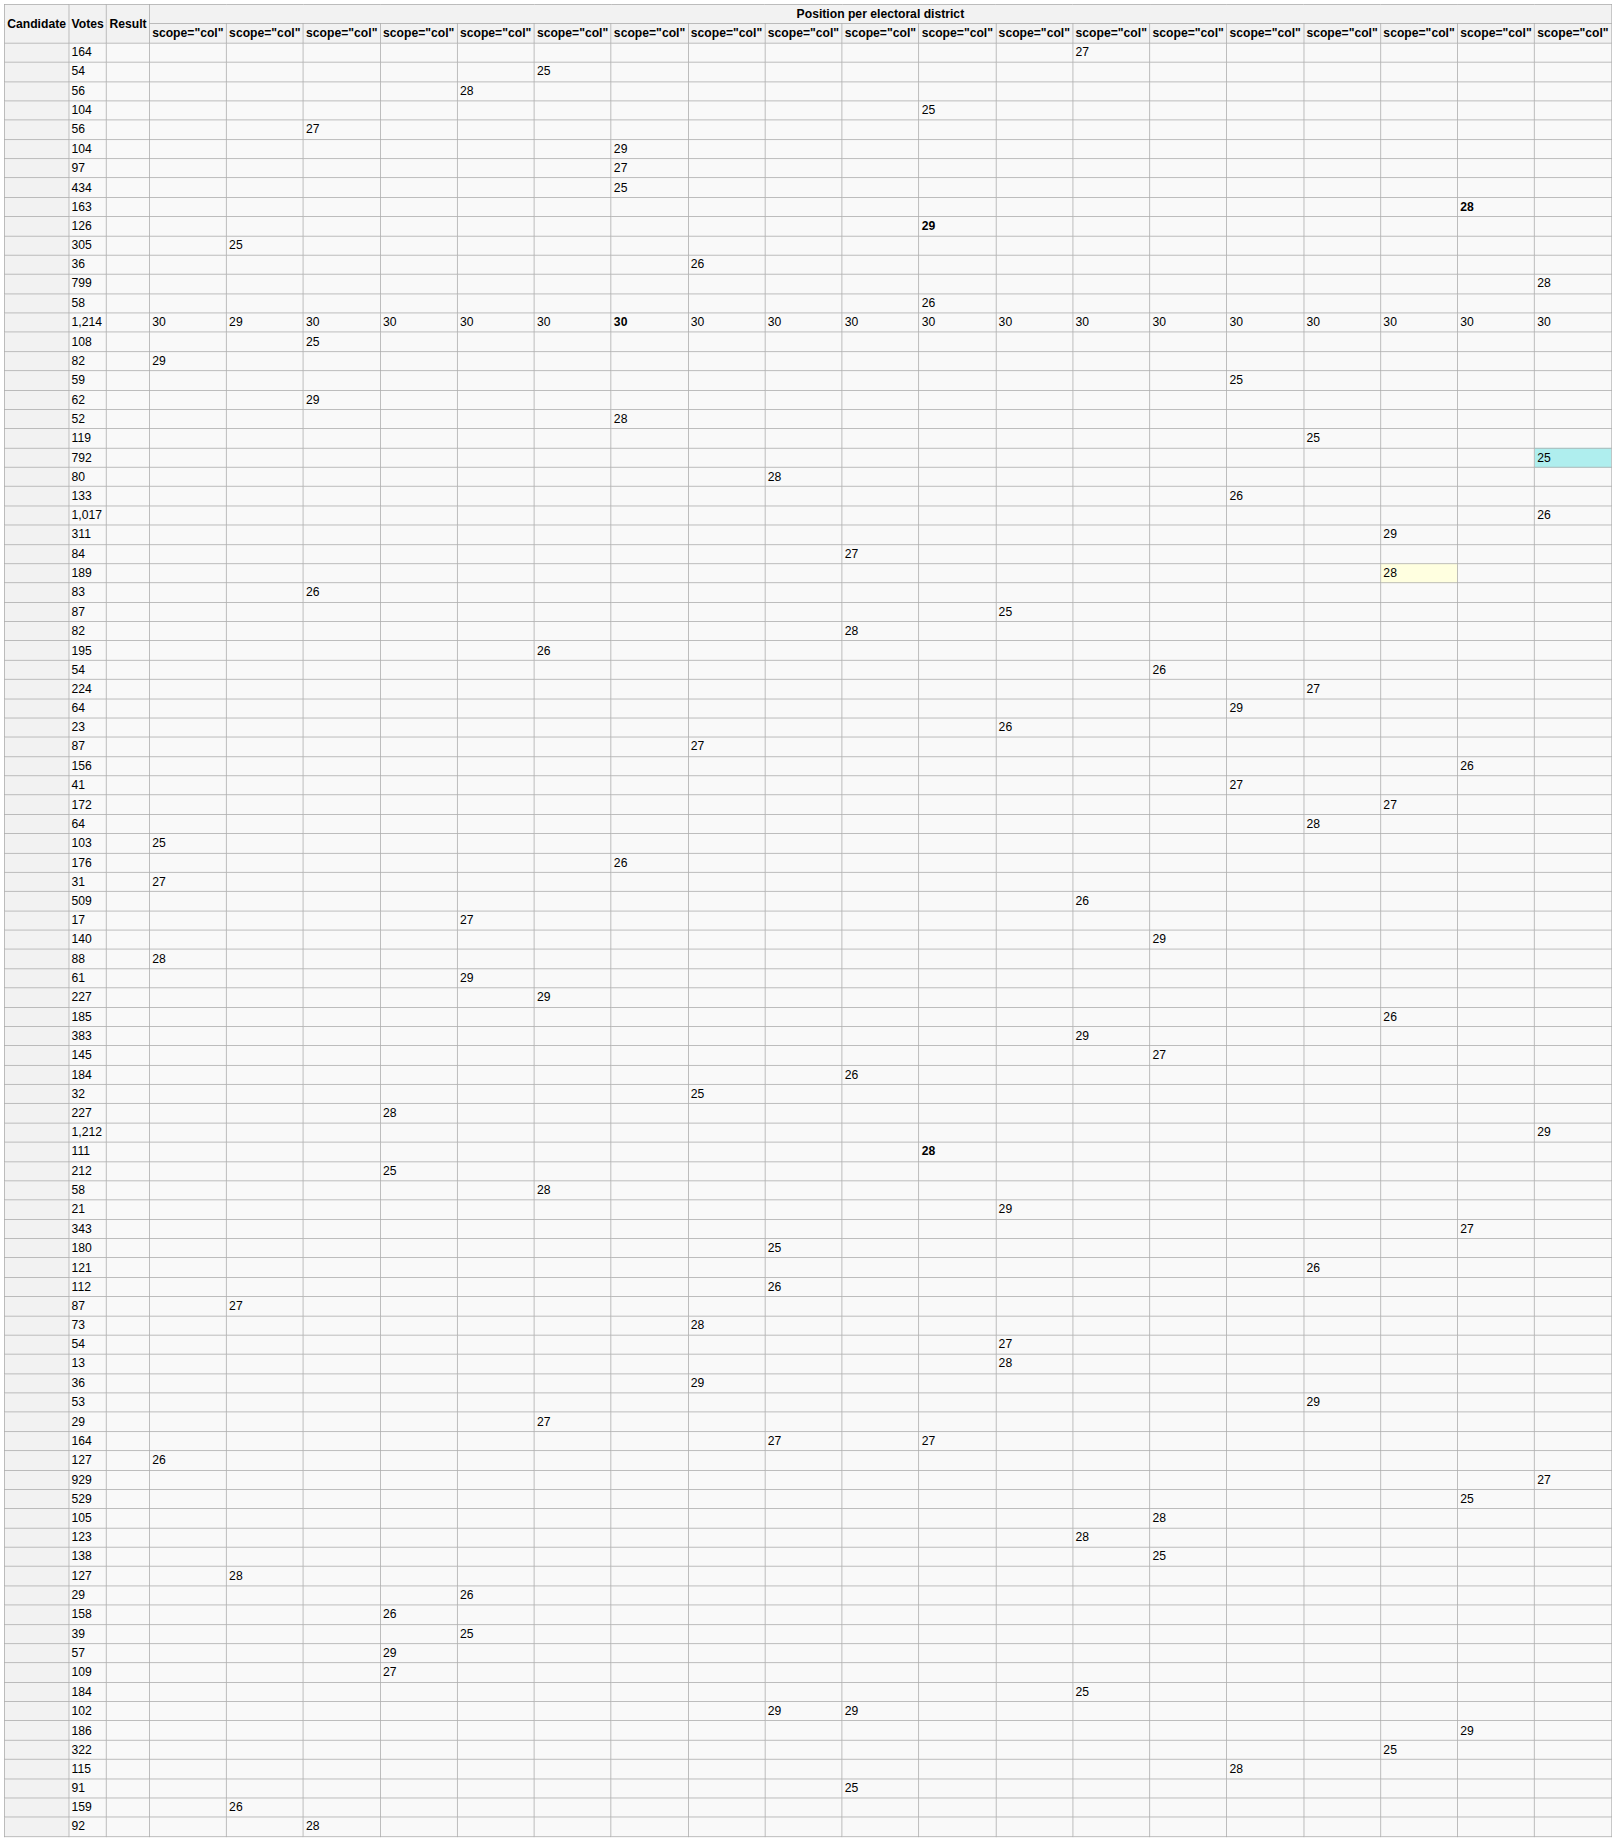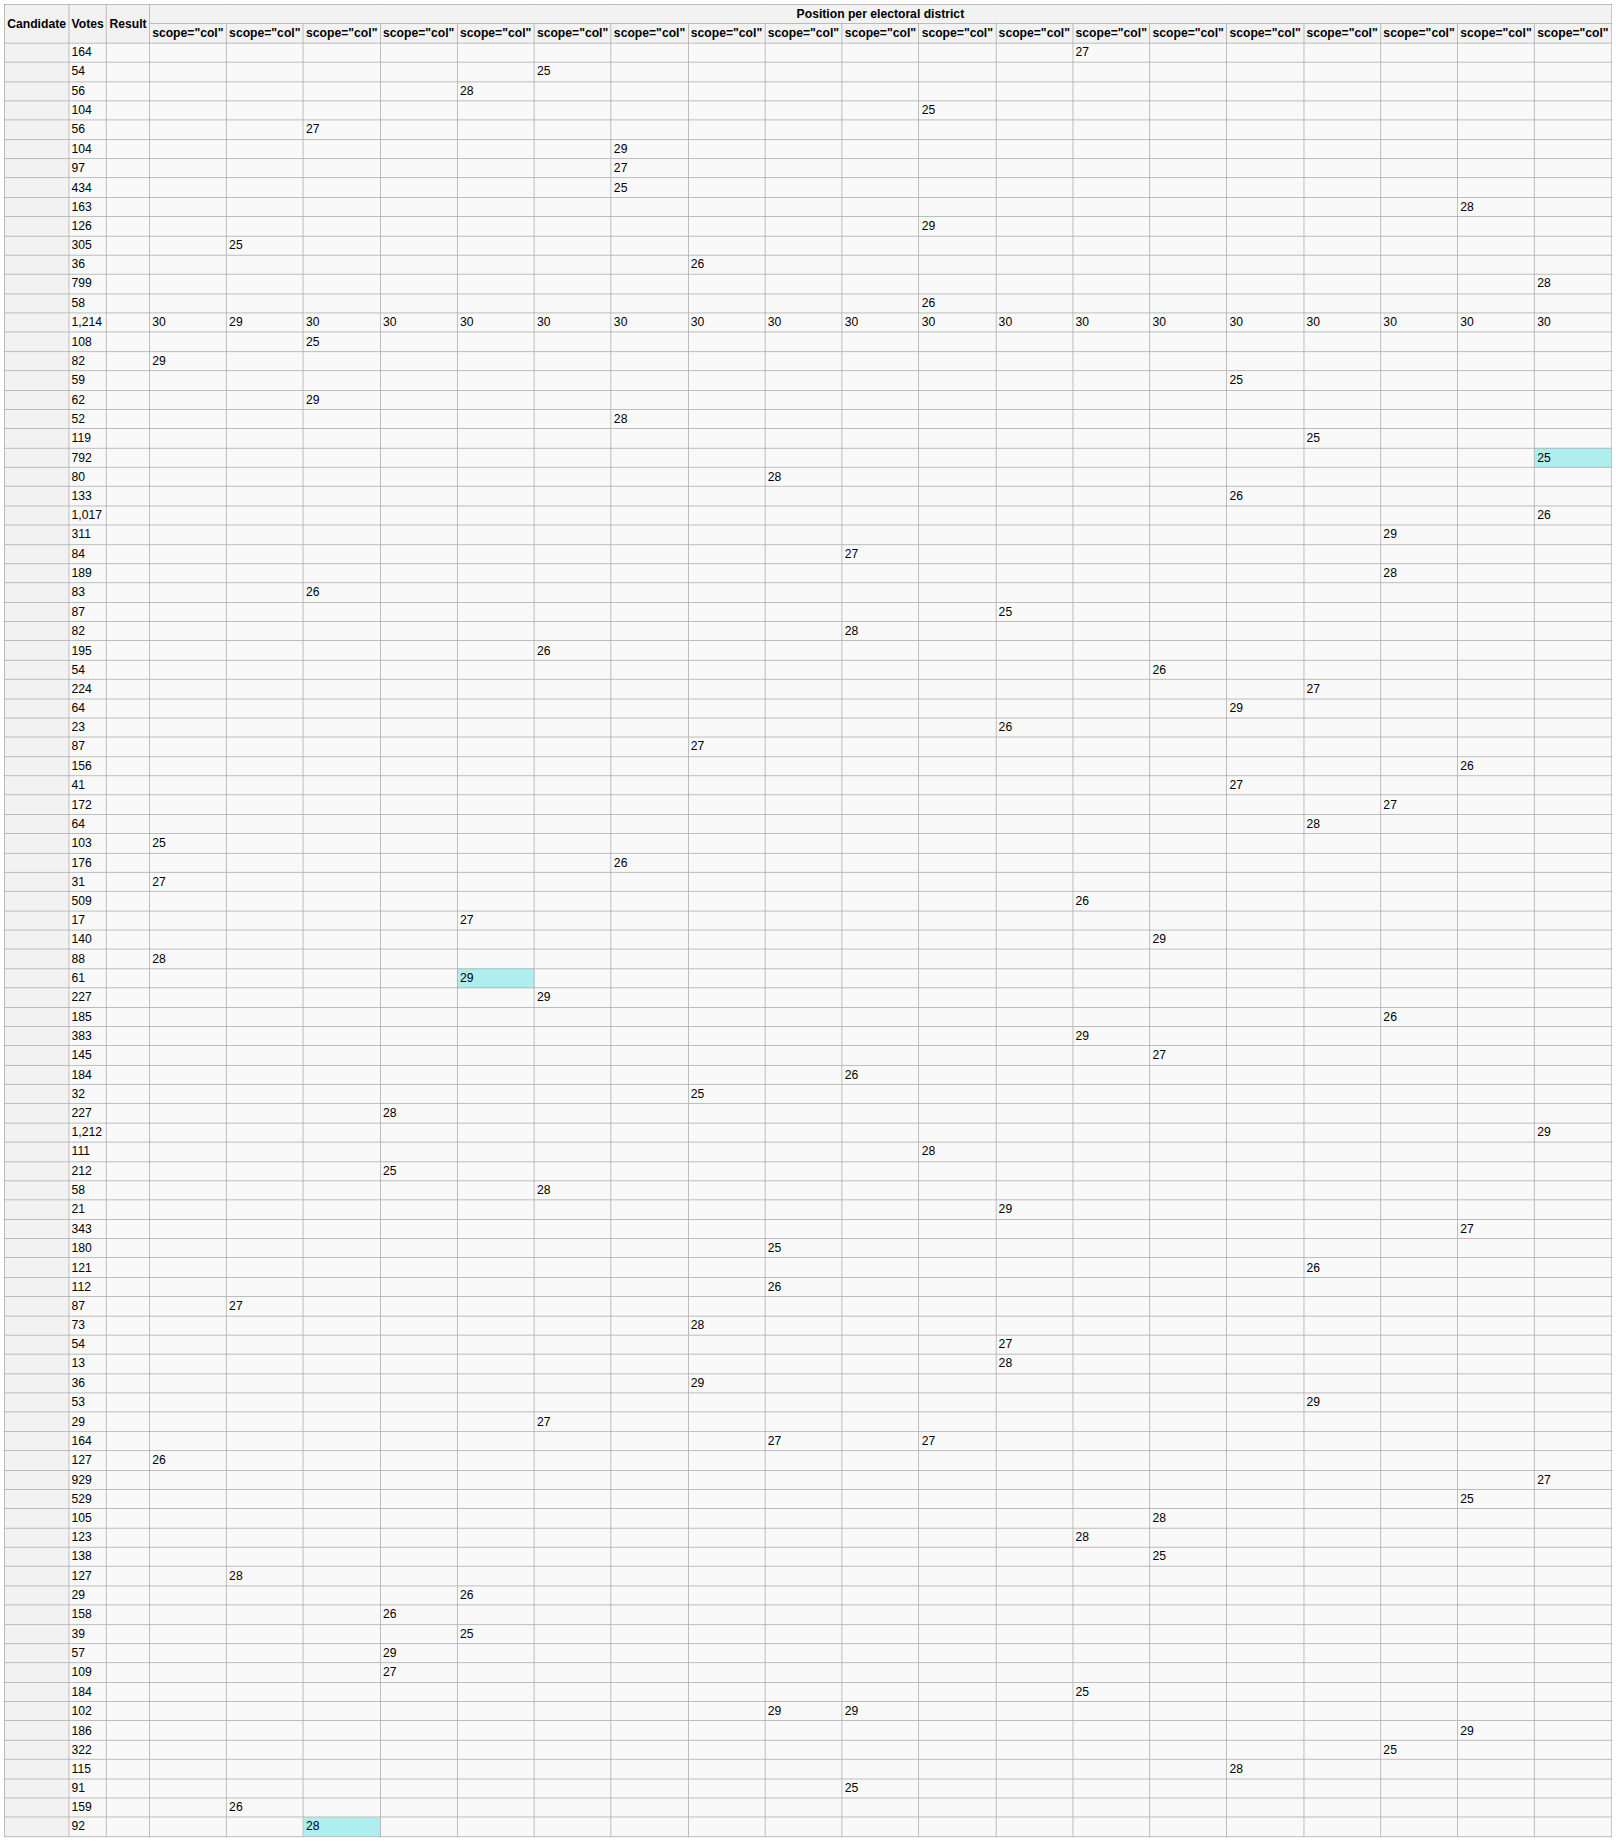(1467, 206) bold -> (1467, 206) normal
(928, 226) bold -> (928, 226) normal
(621, 322) bold -> (621, 322) normal
(1390, 573) lightyellow background -> (1390, 573) no background
(467, 978) no background -> (467, 978) paleturquoise background
(928, 1151) bold -> (928, 1151) normal
(313, 1826) no background -> (313, 1826) paleturquoise background
